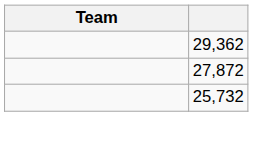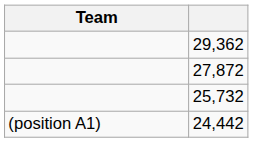+ row: (218, 123)
